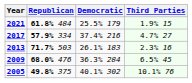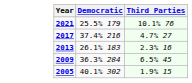- column: (51, 11)
(156, 23) 1.9% 15 -> (156, 23) 10.1% 76
(156, 72) 10.1% 76 -> (156, 72) 1.9% 15
